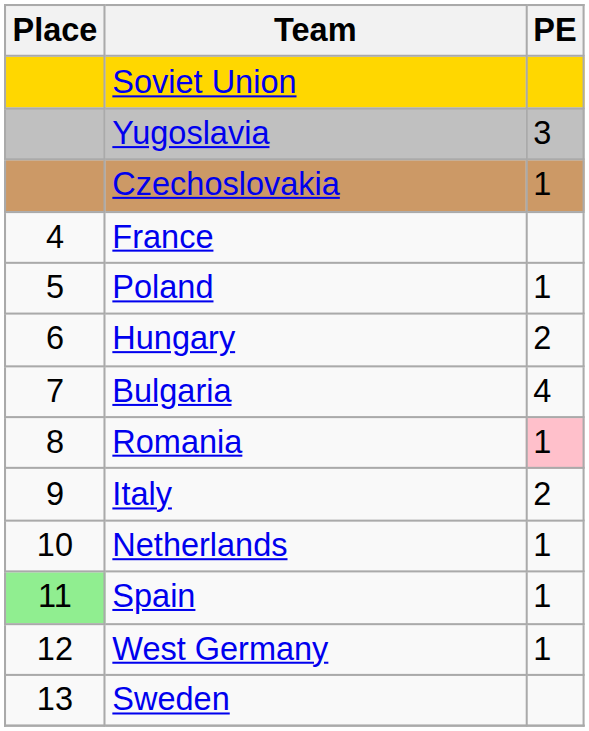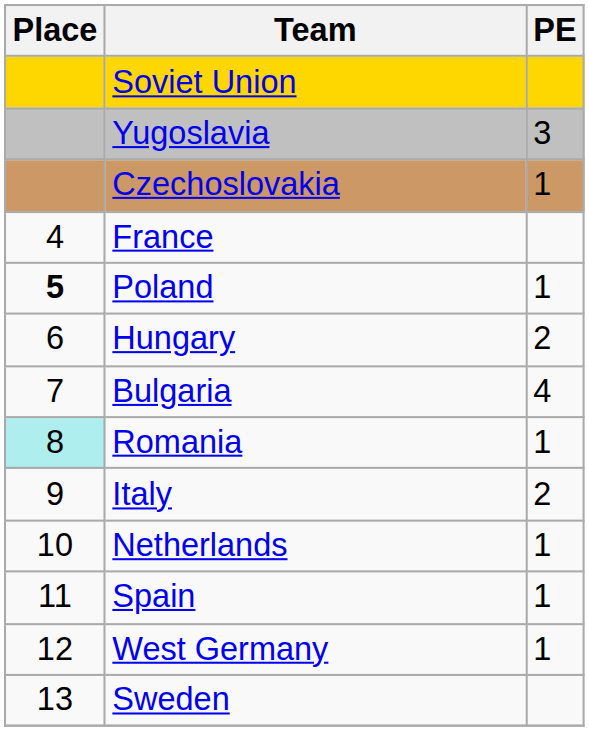(55, 287) normal -> (55, 287) bold
(55, 442) no background -> (55, 442) paleturquoise background
(542, 442) pink background -> (542, 442) no background
(55, 596) lightgreen background -> (55, 596) no background
